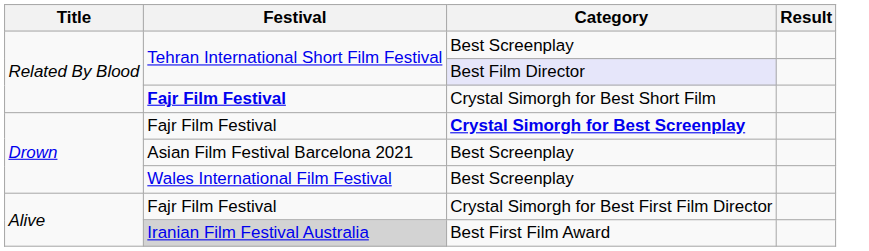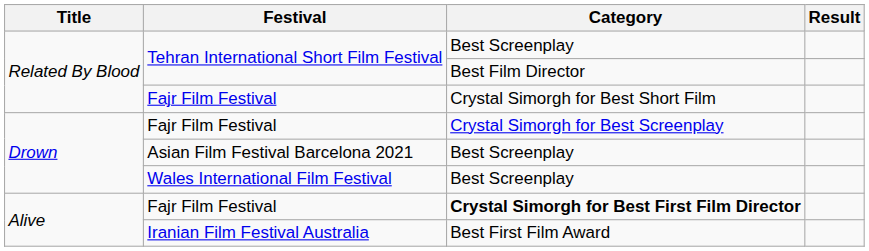(518, 71) lavender background -> (518, 71) no background
(217, 98) bold -> (212, 98) normal
(598, 125) bold -> (587, 125) normal
(611, 206) normal -> (625, 206) bold
(258, 233) lightgrey background -> (258, 233) no background
